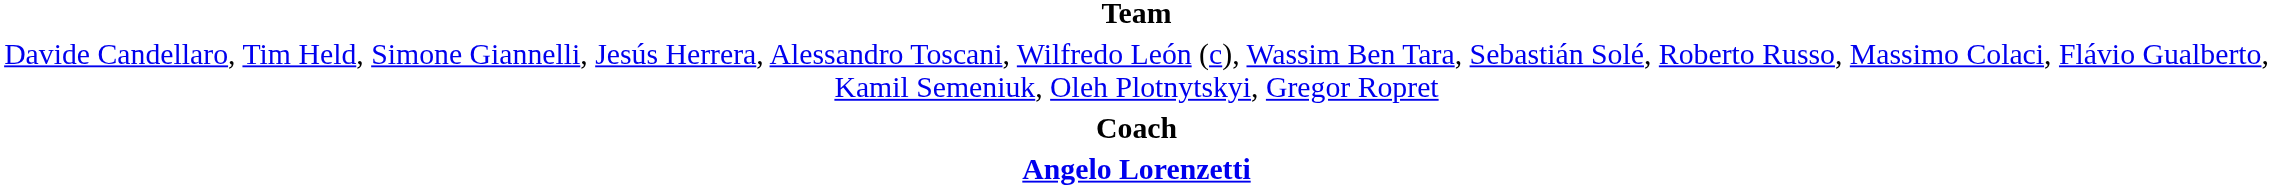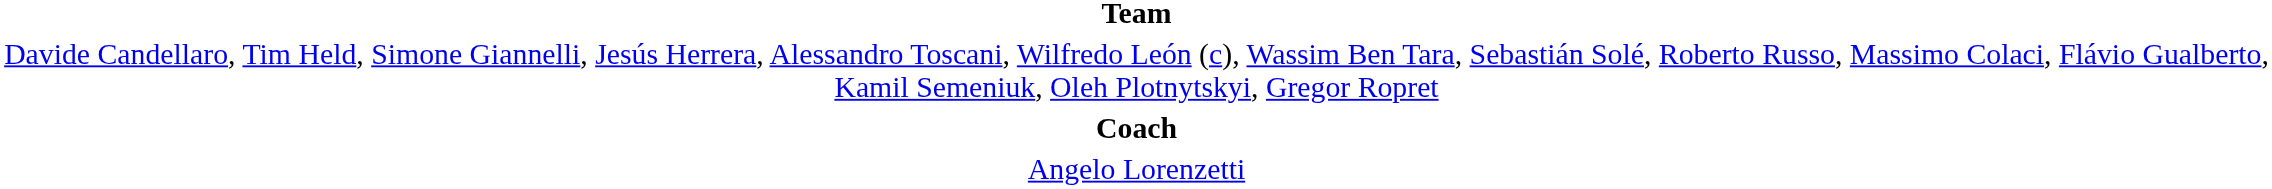(1137, 169) bold -> (1137, 169) normal
